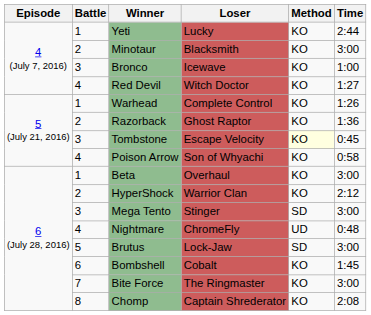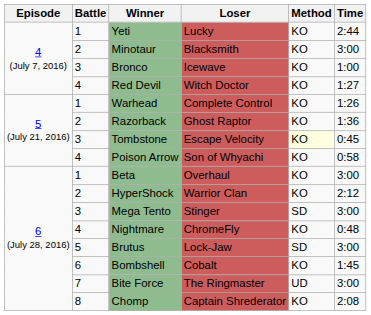(300, 229) UD -> (300, 229) KO
(300, 283) KO -> (300, 283) UD
